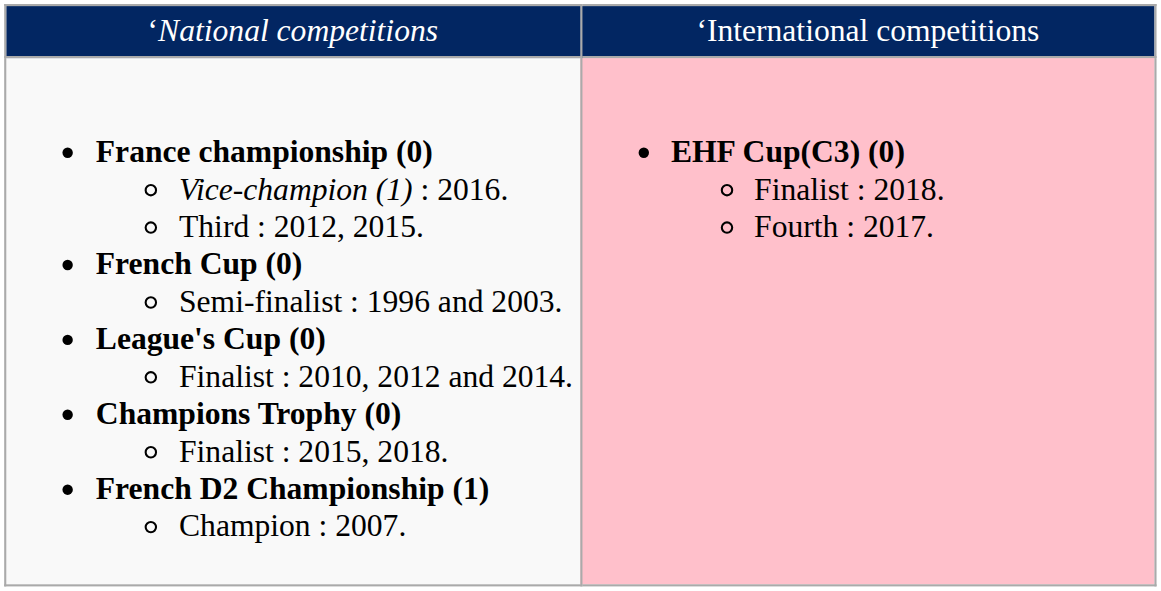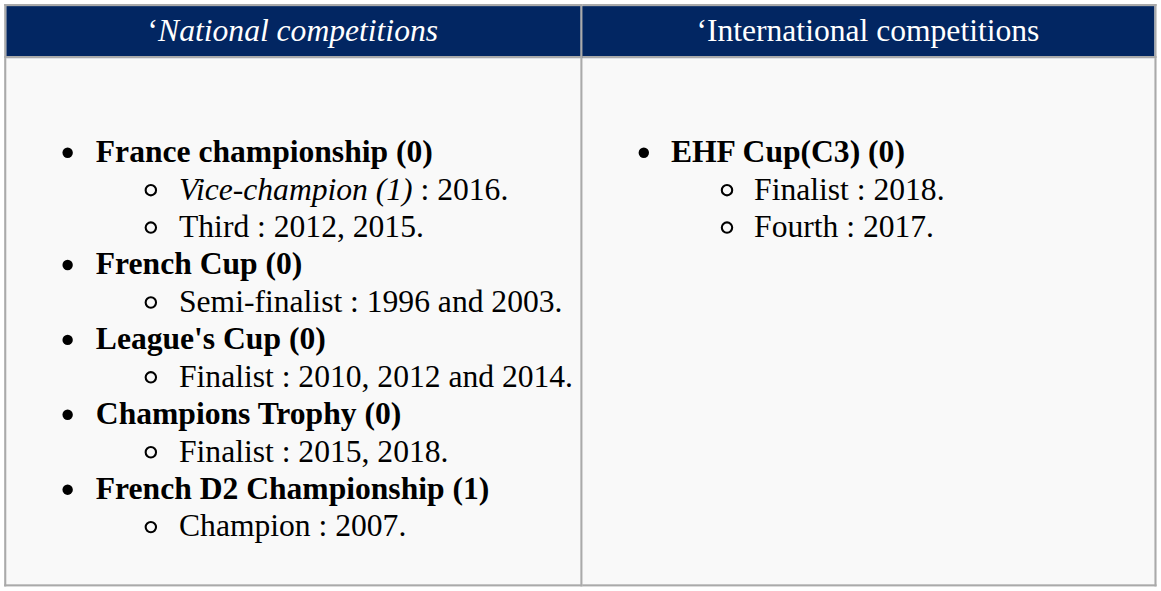(868, 190) pink background -> (868, 190) no background
